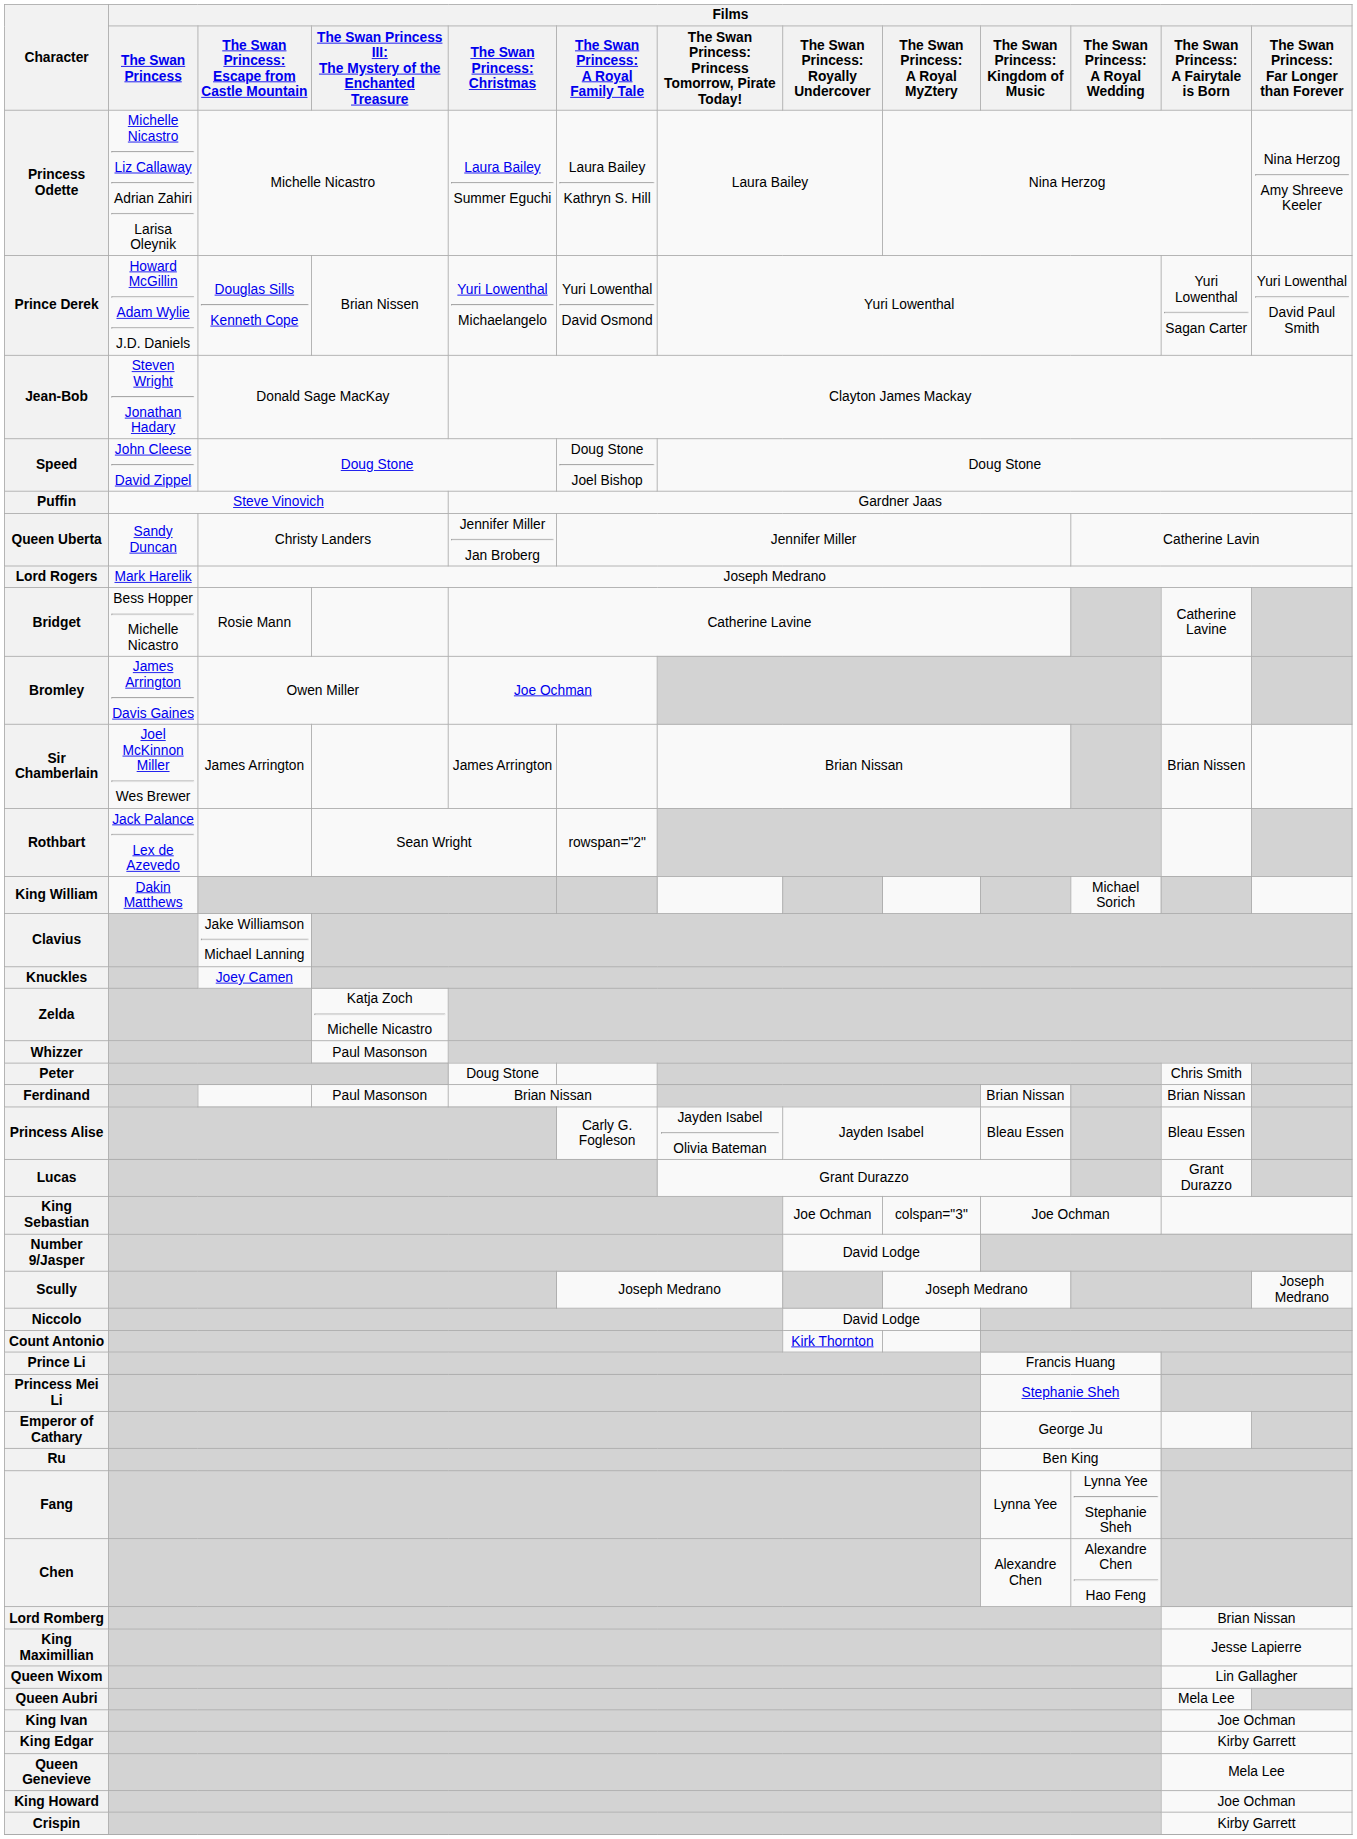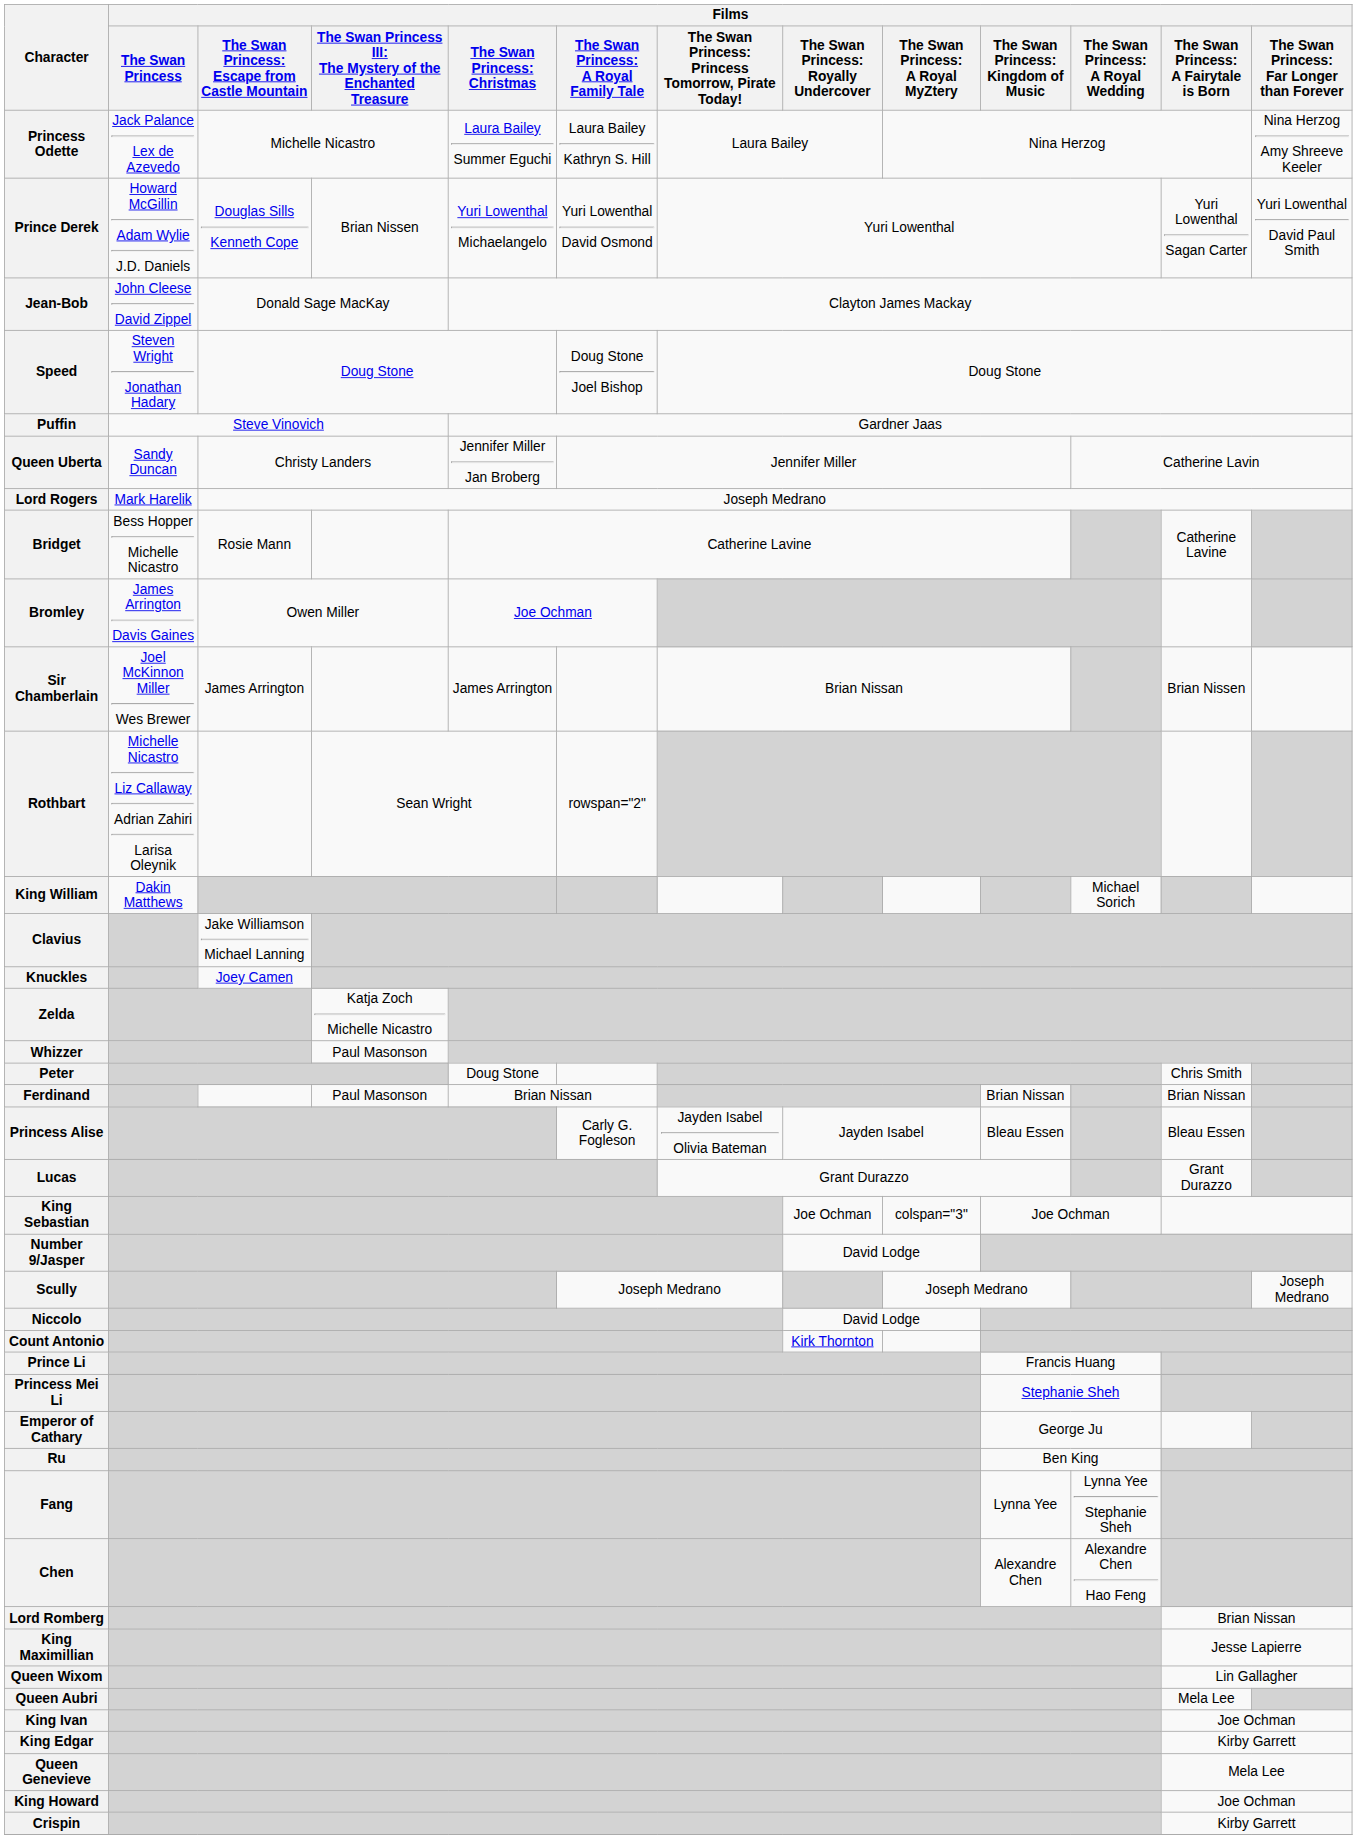(153, 182) Michelle Nicastro Liz Callaway Adrian Zahiri Larisa Oleynik -> (153, 144) Jack Palance Lex de Azevedo
(153, 396) Steven Wright Jonathan Hadary -> (153, 303) John Cleese David Zippel
(153, 465) John Cleese David Zippel -> (153, 372) Steven Wright Jonathan Hadary
(153, 842) Jack Palance Lex de Azevedo -> (153, 803) Michelle Nicastro Liz Callaway Adrian Zahiri Larisa Oleynik
